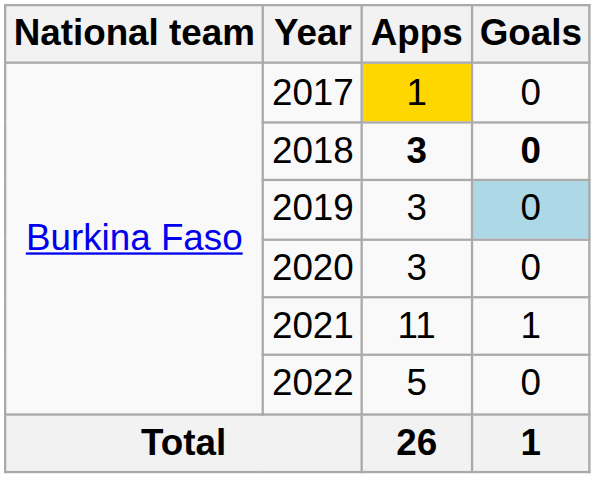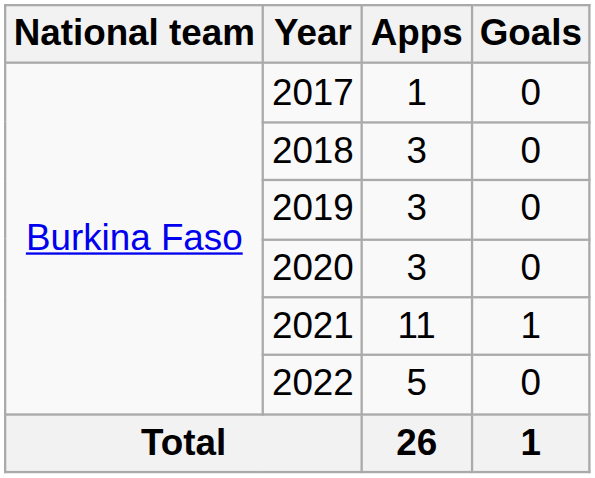(417, 92) gold background -> (417, 92) no background
(417, 150) bold -> (417, 150) normal
(531, 150) bold -> (531, 150) normal
(531, 208) lightblue background -> (531, 208) no background
